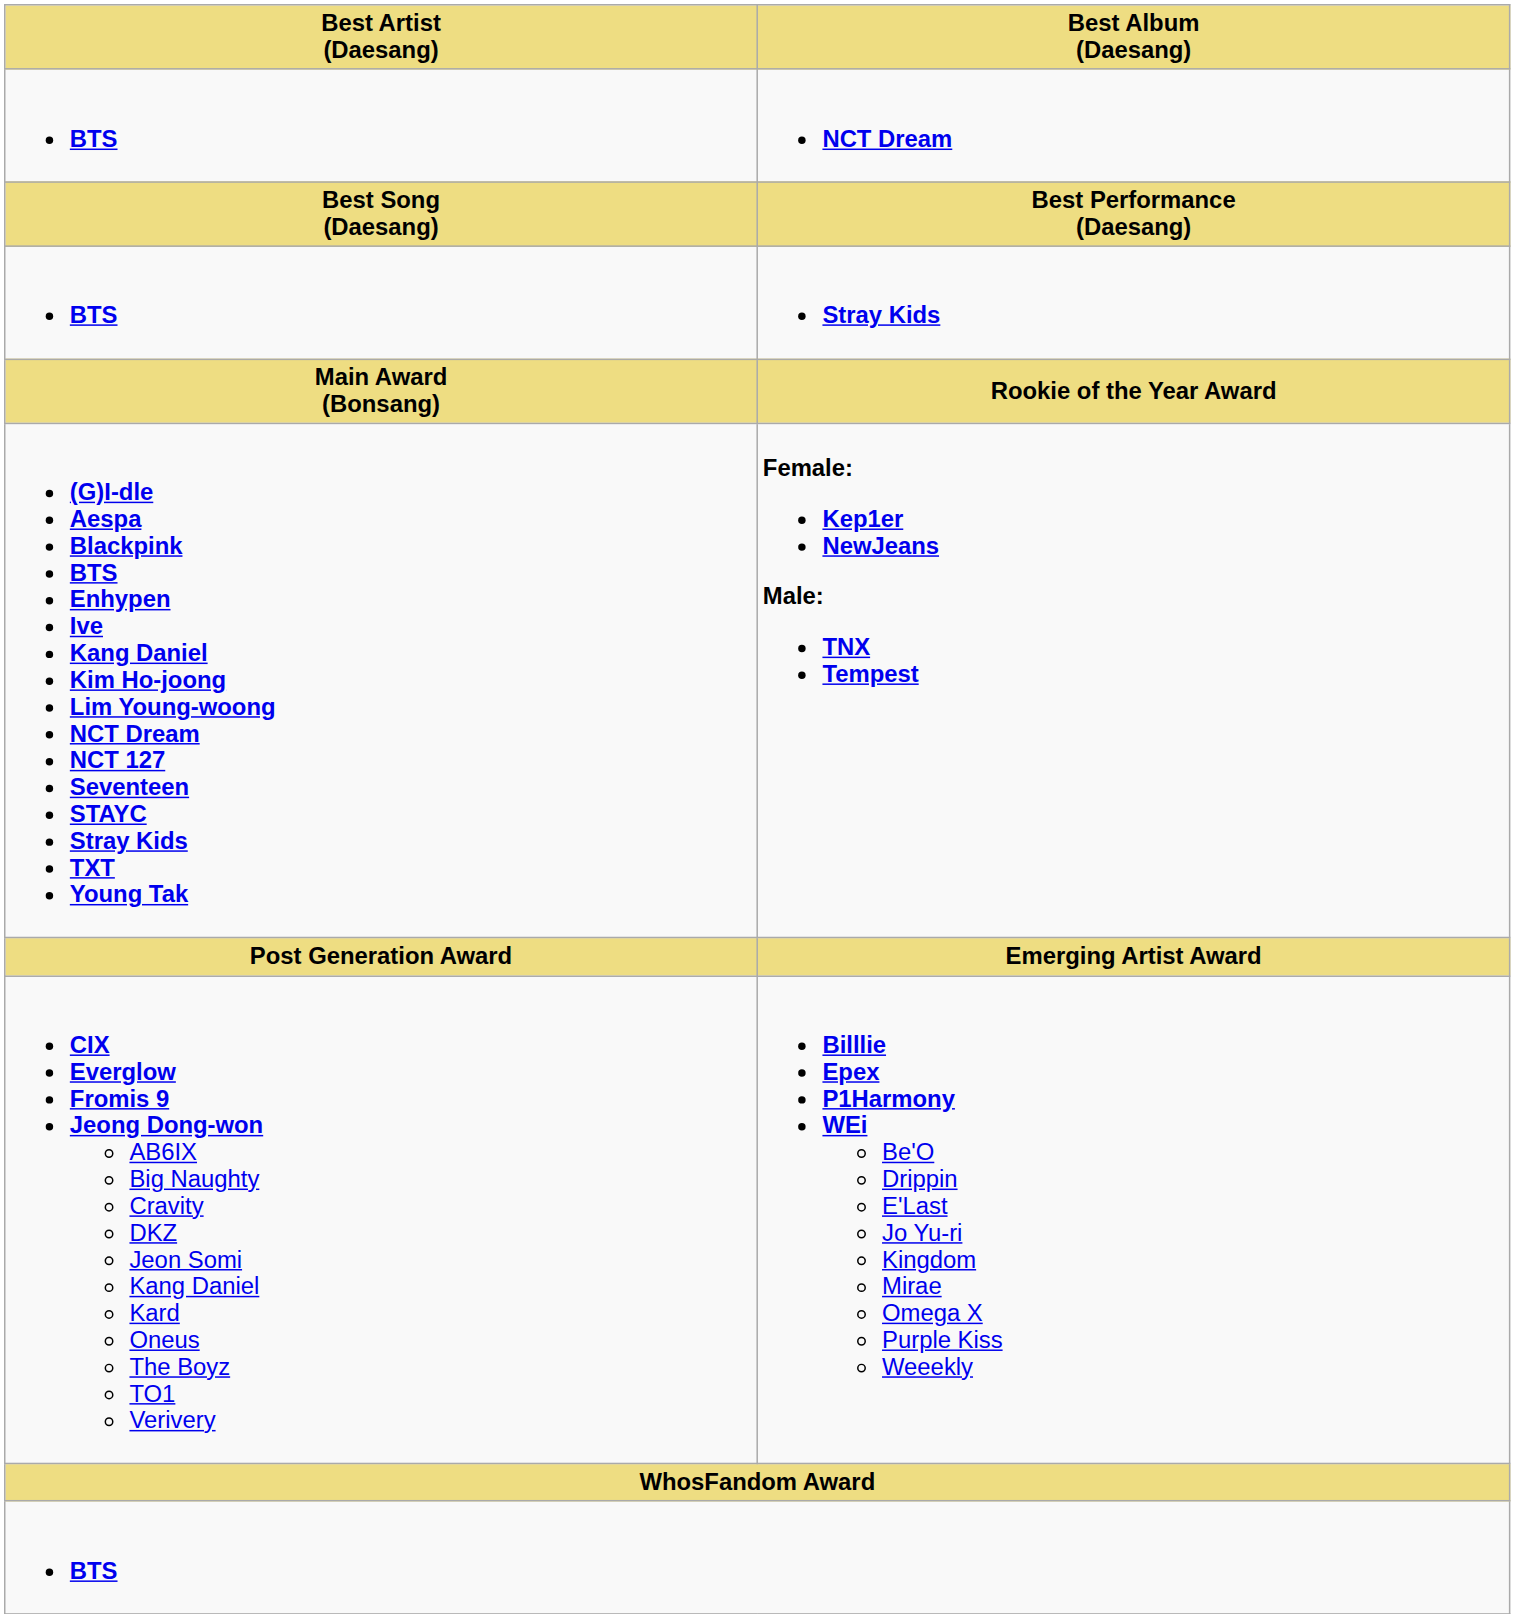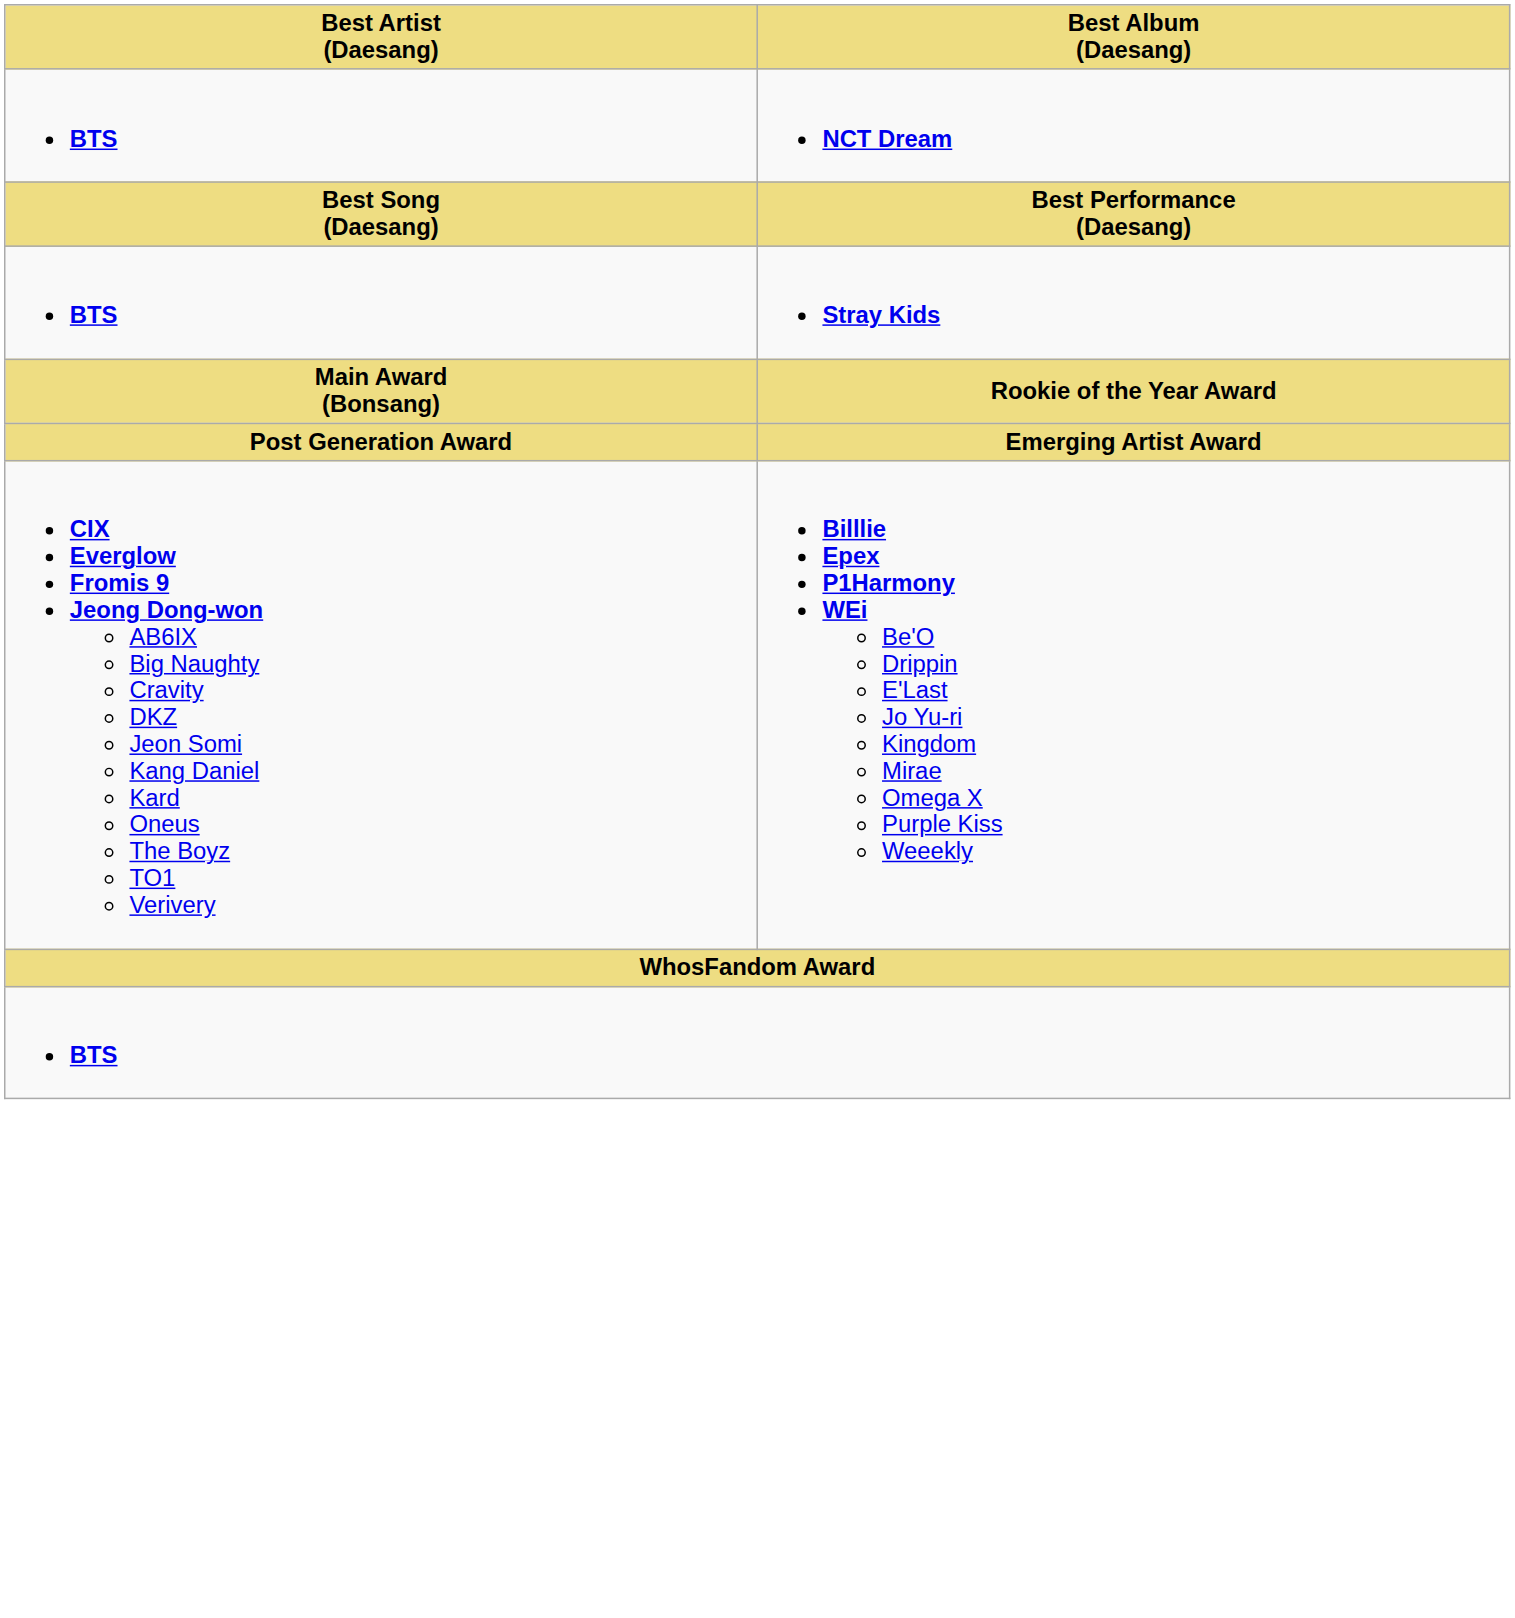- row: (1134, 572)
